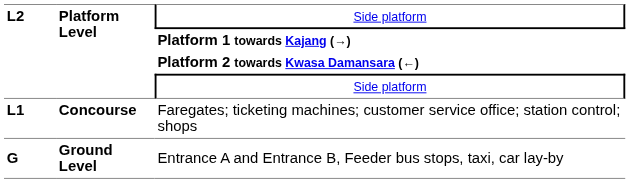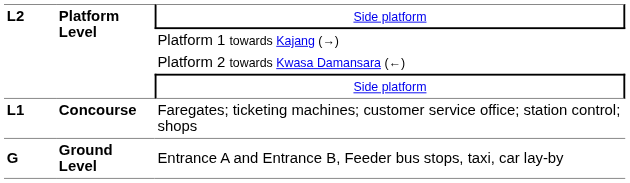(254, 40) bold -> (248, 40) normal
(288, 62) bold -> (281, 62) normal
